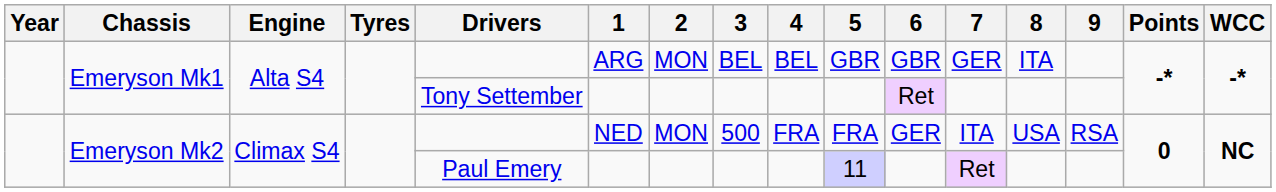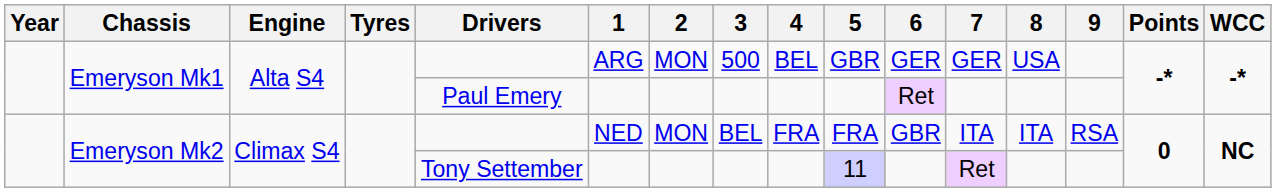(741, 60) BEL -> (741, 60) 500
(916, 60) GBR -> (916, 60) GER
(1036, 60) ITA -> (1036, 60) USA
(502, 96) Tony Settember -> (502, 96) Paul Emery
(741, 133) 500 -> (741, 133) BEL
(916, 133) GER -> (916, 133) GBR
(1036, 133) USA -> (1036, 133) ITA
(502, 170) Paul Emery -> (502, 170) Tony Settember
